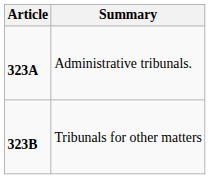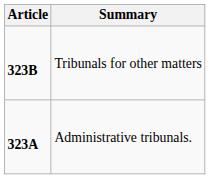rows swapped: (123, 63) <-> (128, 137)
